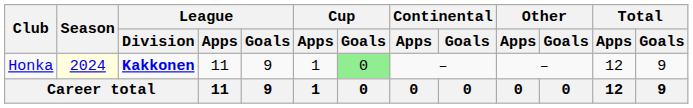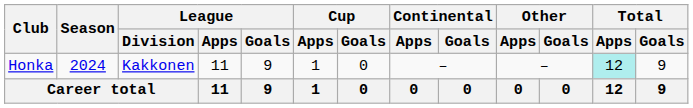(88, 66) lightyellow background -> (88, 66) no background
(158, 66) bold -> (158, 66) normal
(364, 66) lightgreen background -> (364, 66) no background
(614, 66) no background -> (614, 66) paleturquoise background
